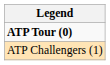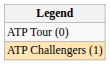(40, 32) bold -> (38, 32) normal
